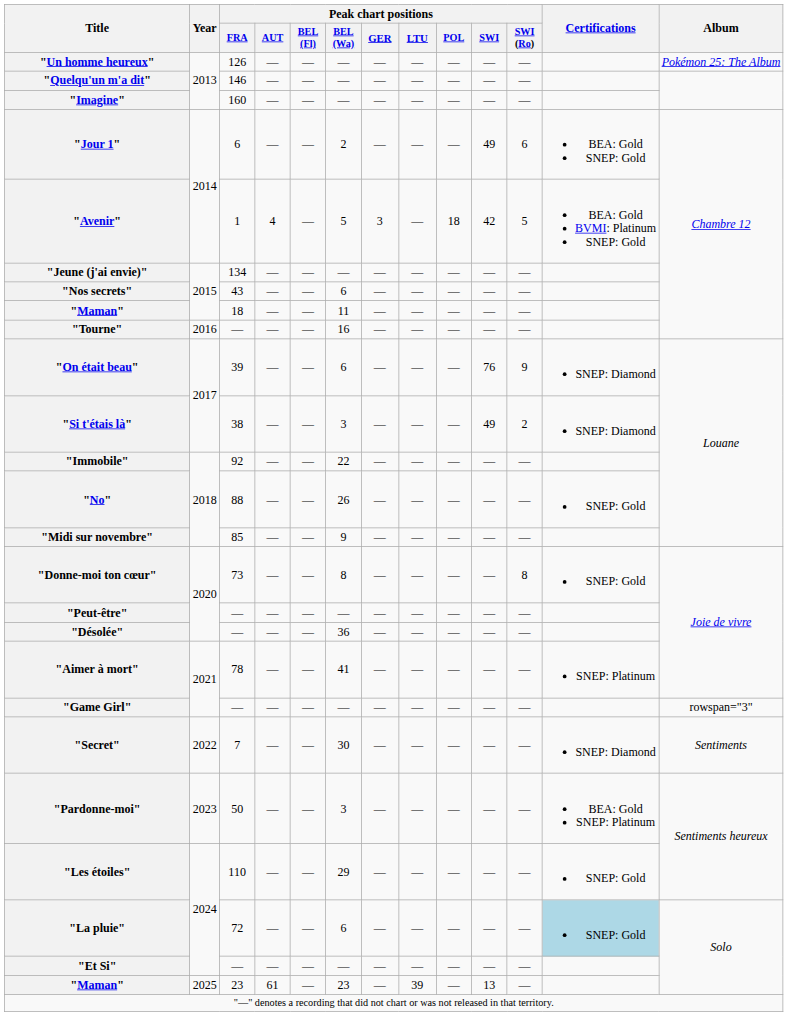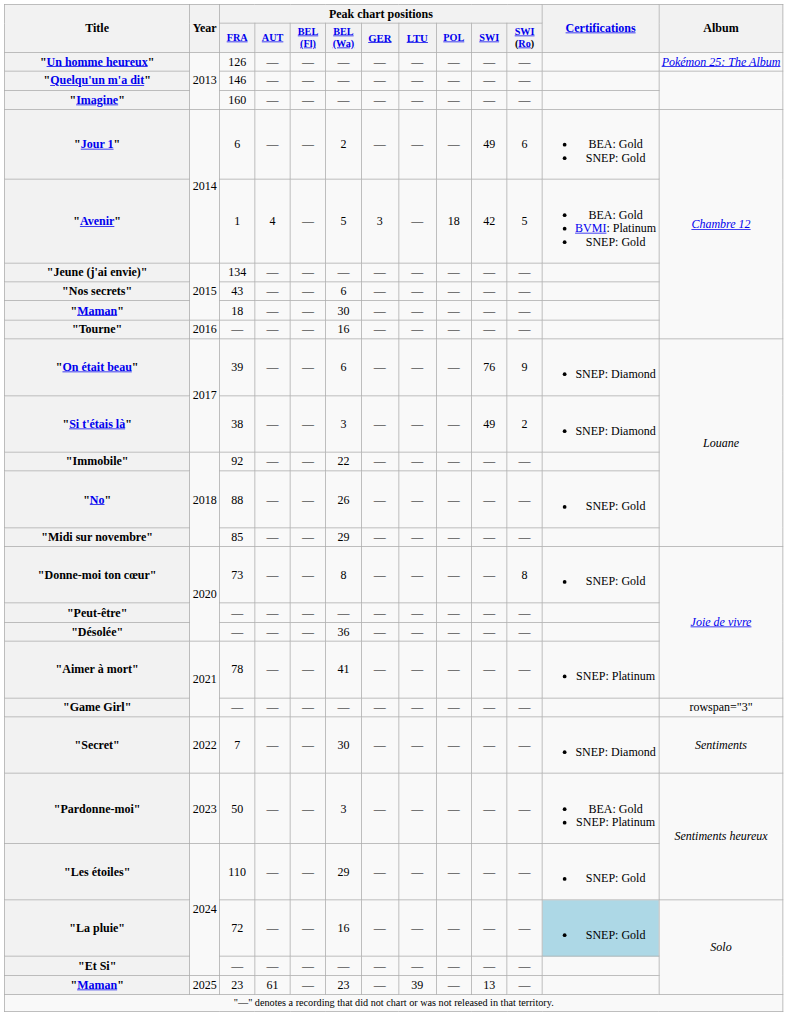(343, 310) 11 -> (343, 310) 30
(343, 537) 9 -> (343, 537) 29
(343, 928) 6 -> (343, 928) 16
